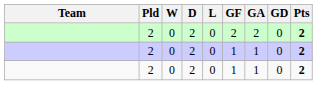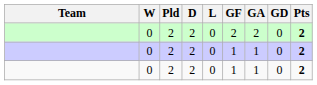columns swapped: (151, 13) <-> (172, 13)
